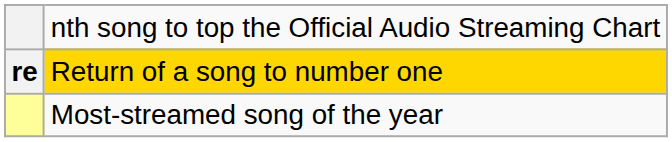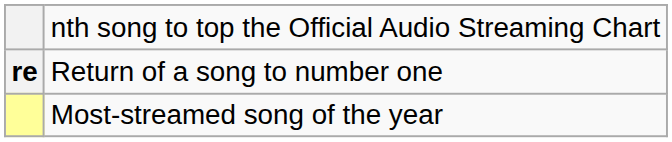(247, 71) gold background -> (247, 71) no background
